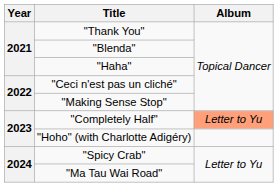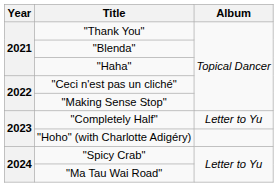(234, 119) lightsalmon background -> (234, 119) no background
